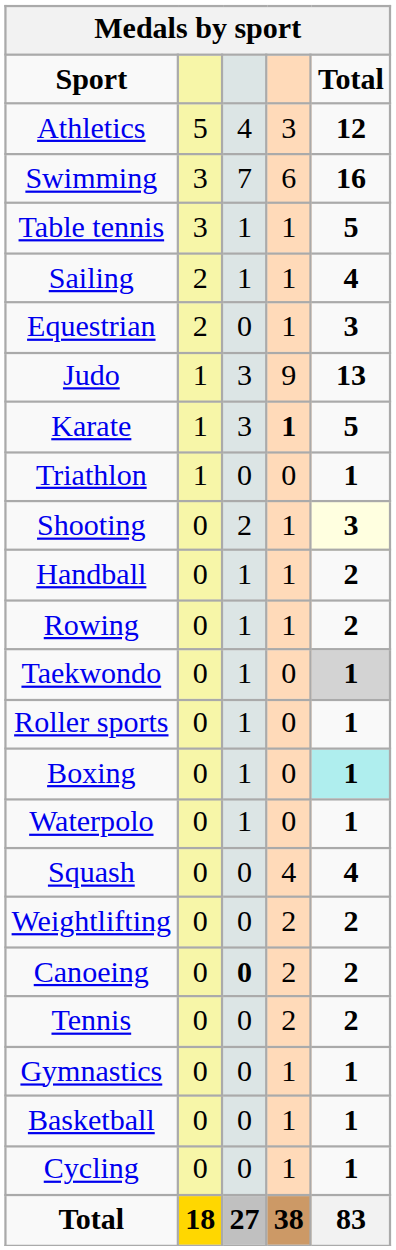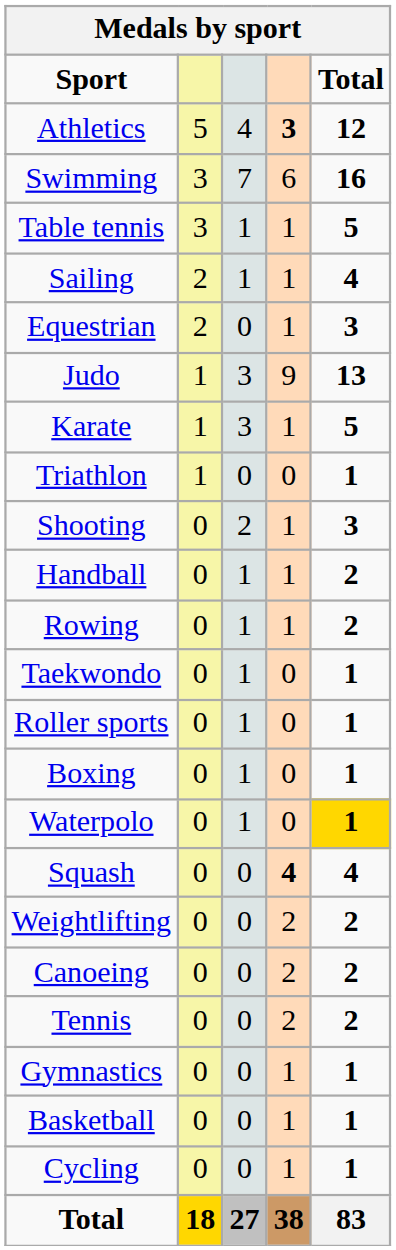(289, 128) normal -> (289, 128) bold
(289, 426) bold -> (289, 426) normal
(351, 525) lightyellow background -> (351, 525) no background
(351, 673) lightgrey background -> (351, 673) no background
(351, 773) paleturquoise background -> (351, 773) no background
(351, 822) no background -> (351, 822) gold background
(289, 872) normal -> (289, 872) bold
(245, 971) bold -> (245, 971) normal
